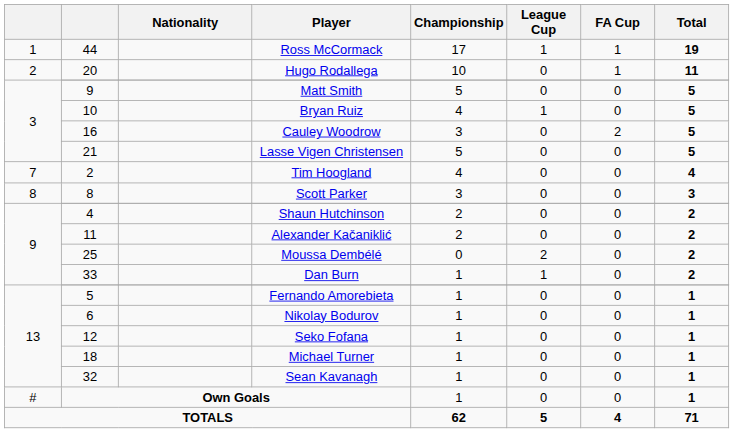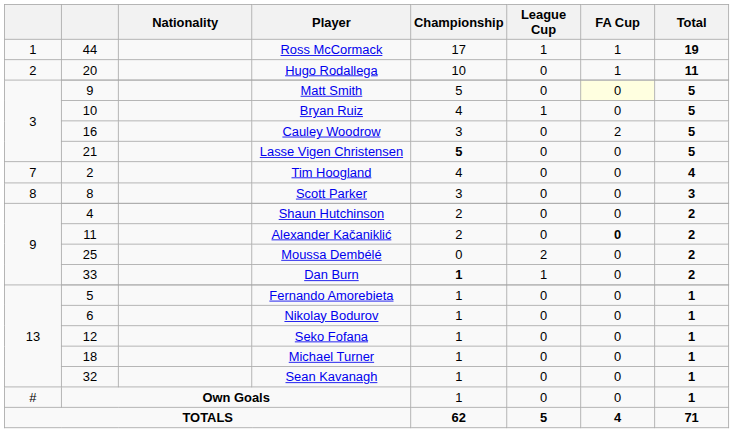(618, 91) no background -> (618, 91) lightyellow background
(459, 152) normal -> (459, 152) bold
(618, 234) normal -> (618, 234) bold
(459, 275) normal -> (459, 275) bold
